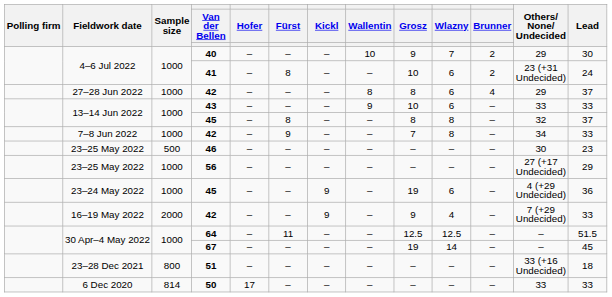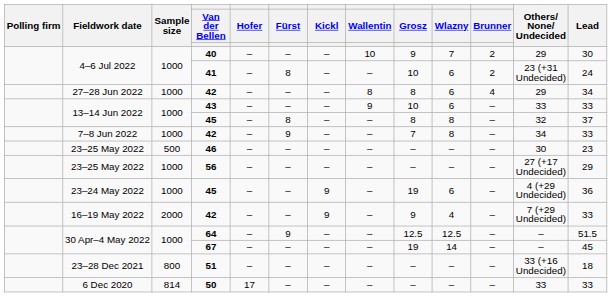(587, 92) 37 -> (587, 92) 34
(288, 233) 11 -> (288, 233) 9
